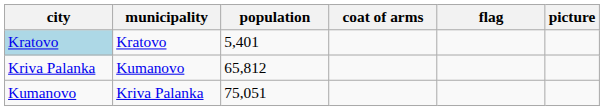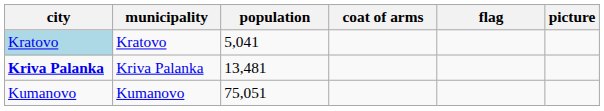(242, 42) 5,401 -> (242, 42) 5,041
(52, 67) normal -> (56, 67) bold
(150, 67) Kumanovo -> (160, 67) Kriva Palanka
(245, 67) 65,812 -> (245, 67) 13,481
(160, 93) Kriva Palanka -> (150, 93) Kumanovo
